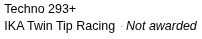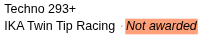(161, 26) no background -> (161, 26) lightsalmon background
